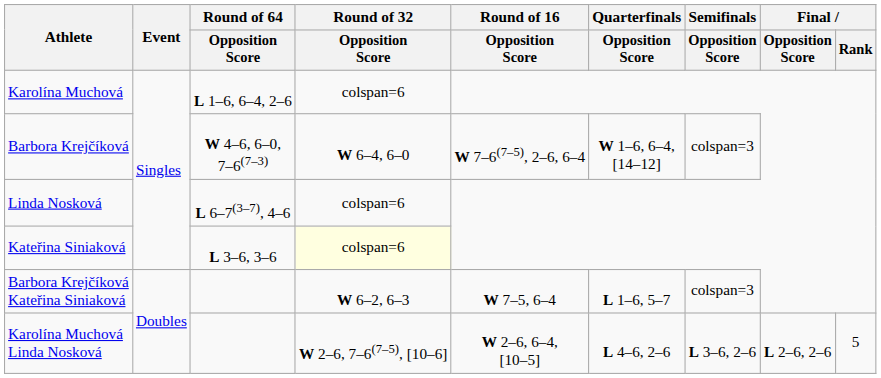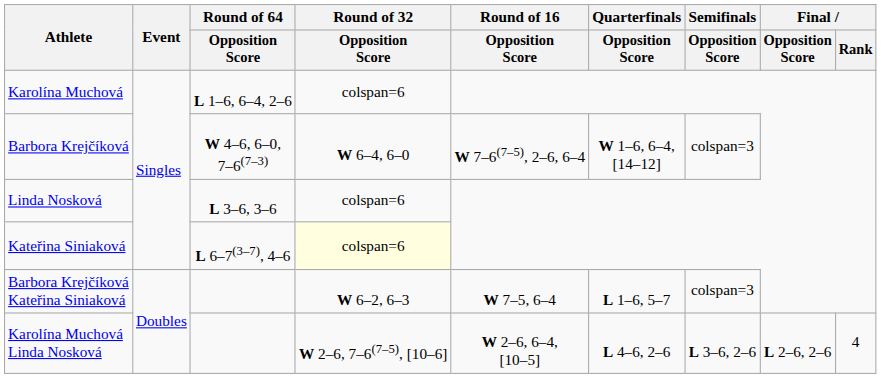(243, 211) L 6–7(3–7), 4–6 -> (243, 209) L 3–6, 3–6
(243, 257) L 3–6, 3–6 -> (243, 255) L 6–7(3–7), 4–6
(856, 343) 5 -> (856, 343) 4
